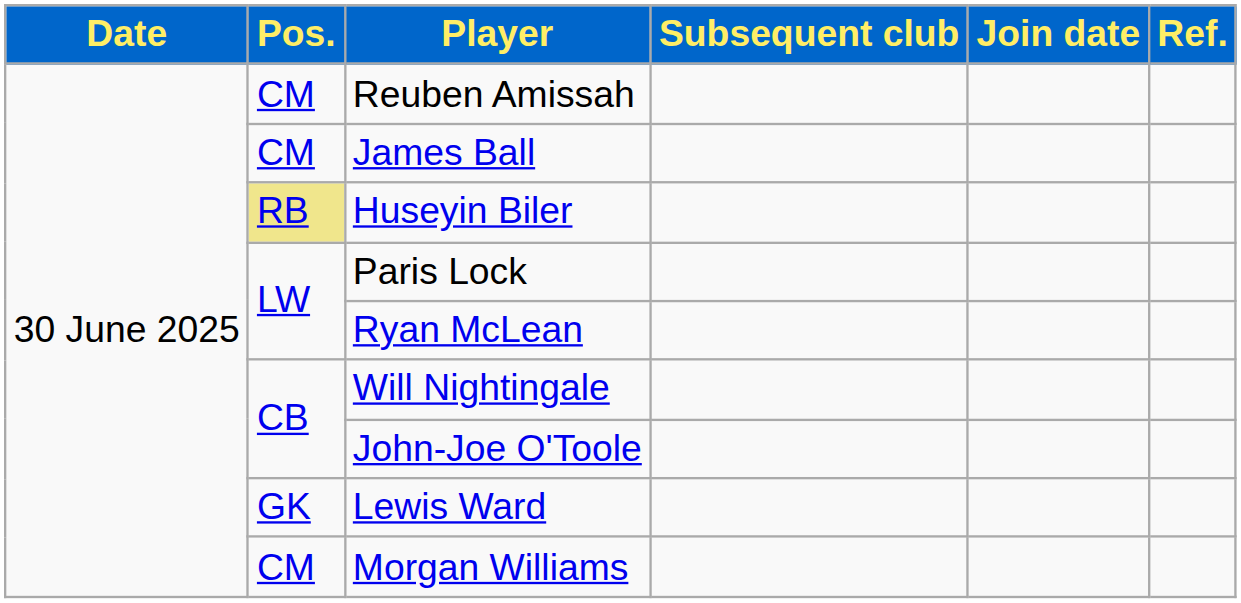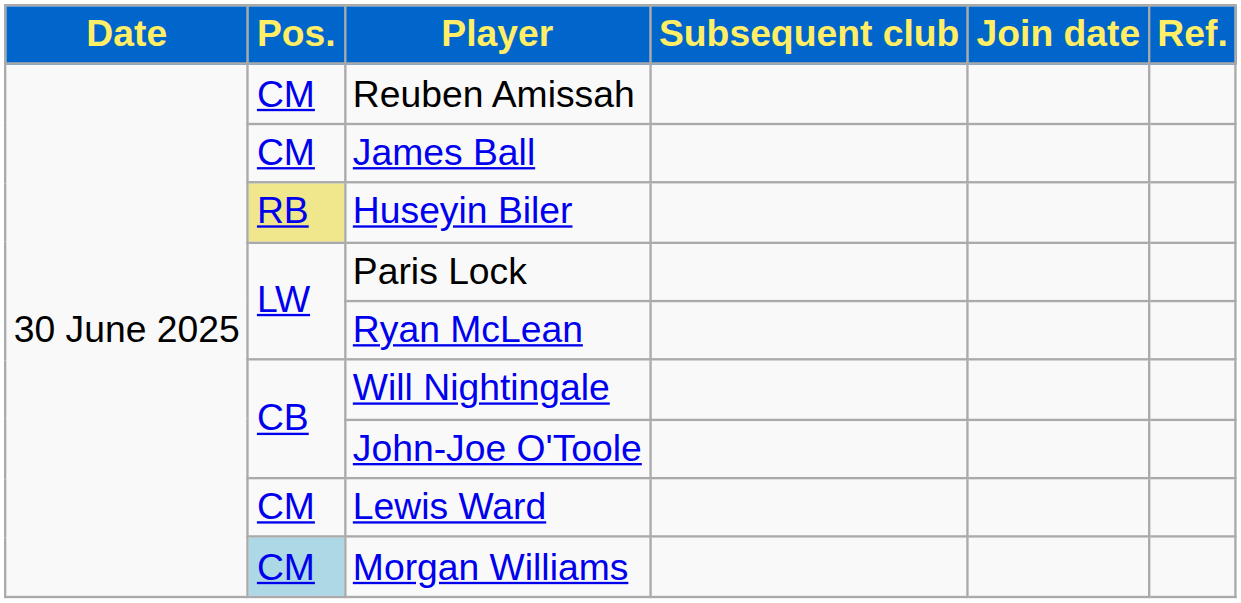(284, 507) GK -> (286, 507) CM
(286, 566) no background -> (286, 566) lightblue background
